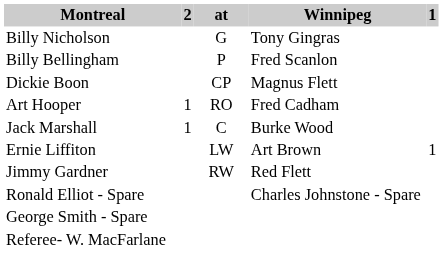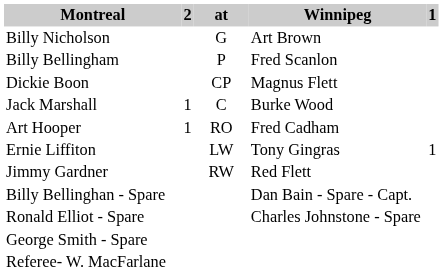(295, 37) Tony Gingras -> (286, 37) Art Brown
rows swapped: (43, 104) <-> (52, 127)
(286, 149) Art Brown -> (295, 149) Tony Gingras
+ row: (86, 194)
